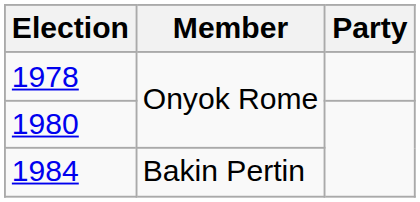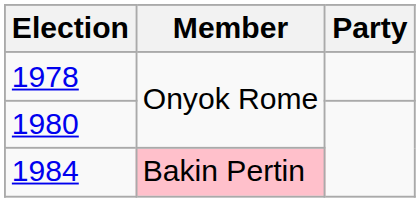(224, 171) no background -> (224, 171) pink background
